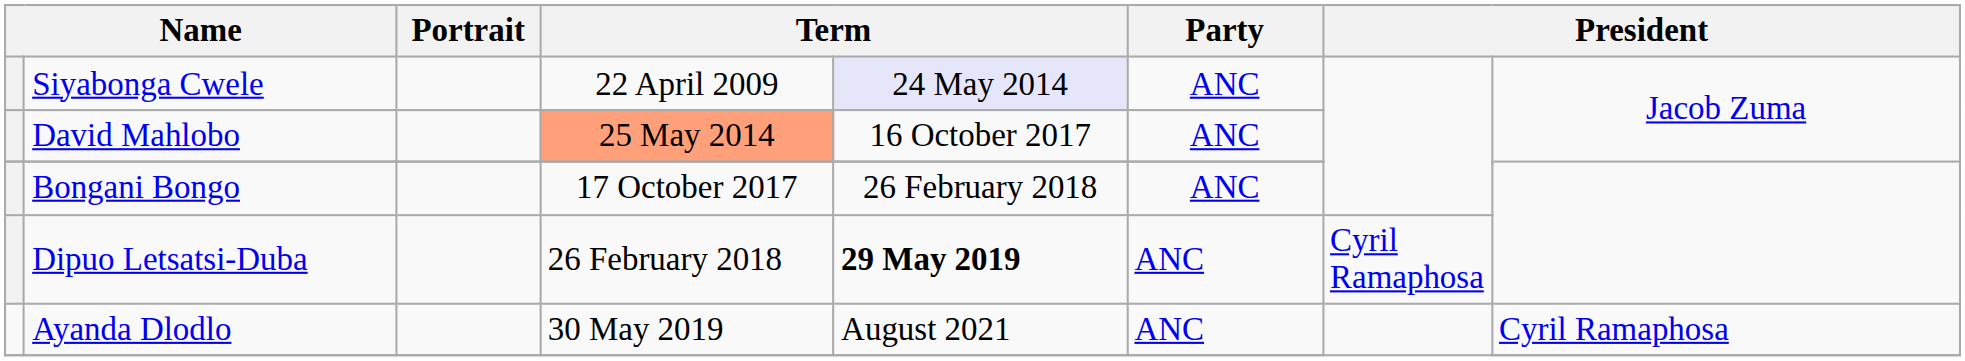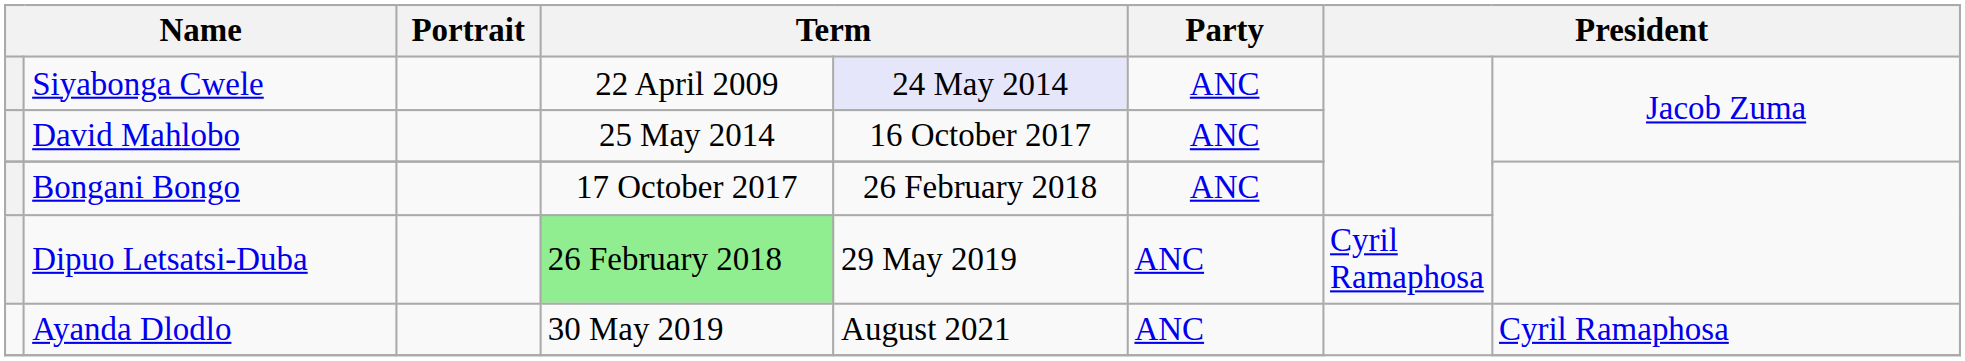(687, 135) lightsalmon background -> (687, 135) no background
(665, 258) no background -> (665, 258) lightgreen background
(931, 258) bold -> (929, 258) normal
